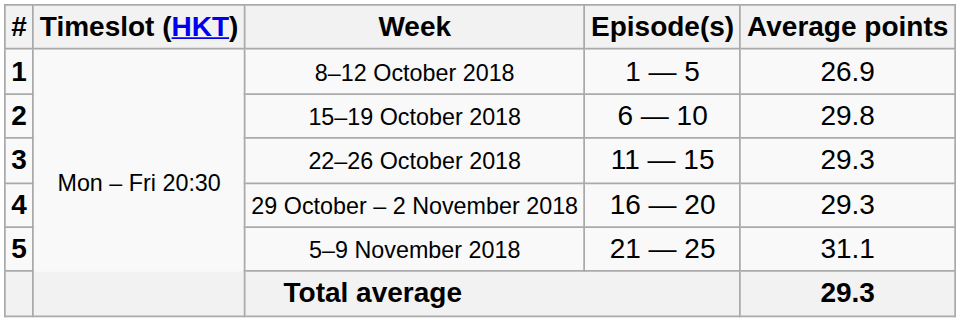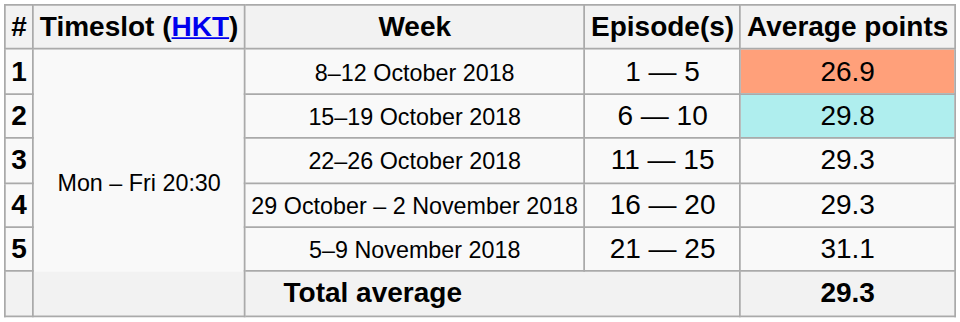(848, 71) no background -> (848, 71) lightsalmon background
(848, 115) no background -> (848, 115) paleturquoise background
